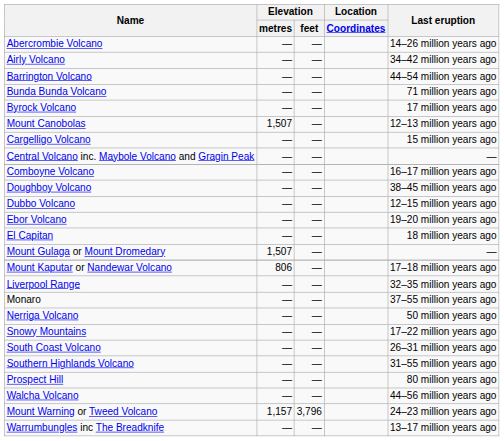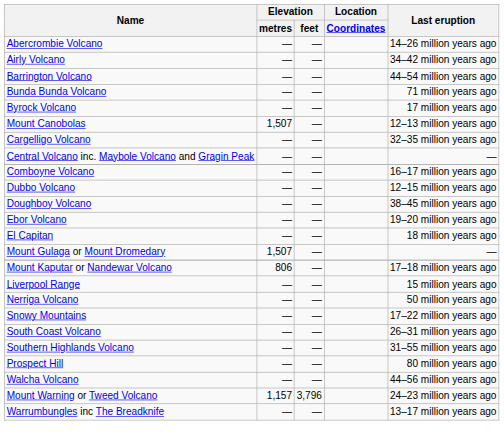(452, 140) 15 million years ago -> (443, 140) 32–35 million years ago
rows swapped: (49, 188) <-> (41, 204)
(443, 284) 32–35 million years ago -> (452, 284) 15 million years ago
- row: (24, 300)
